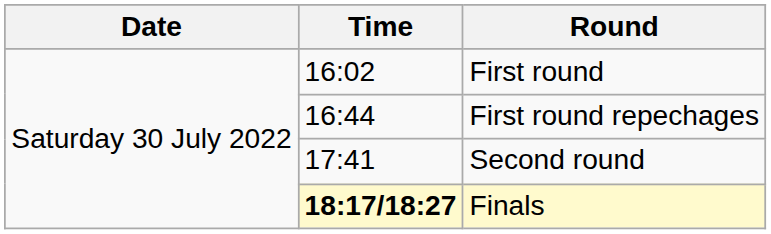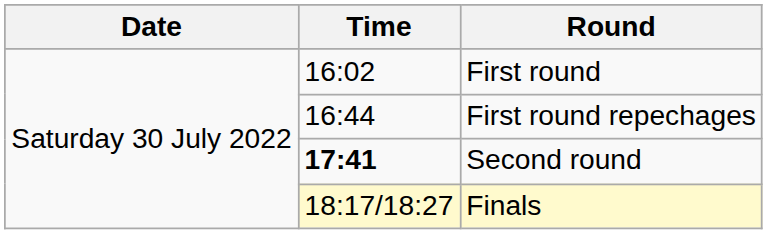(340, 160) normal -> (341, 160) bold
(381, 205) bold -> (379, 205) normal
